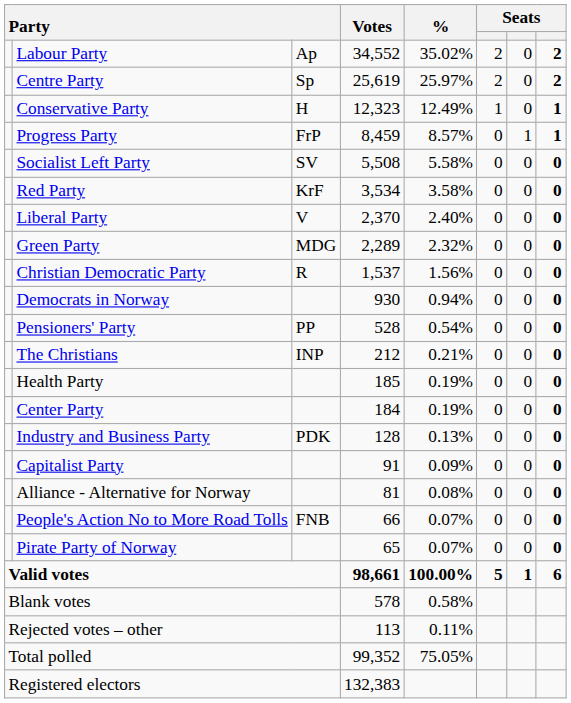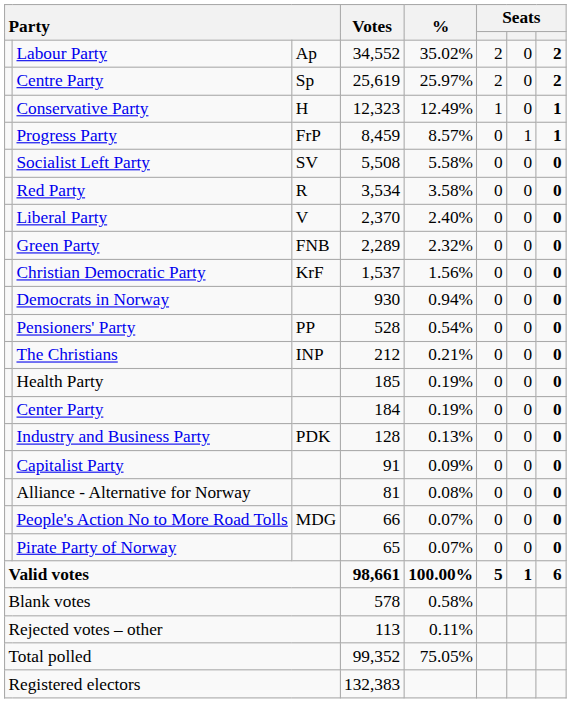(310, 190) KrF -> (302, 190) R
(316, 245) MDG -> (313, 245) FNB
(302, 272) R -> (310, 272) KrF
(313, 519) FNB -> (316, 519) MDG
